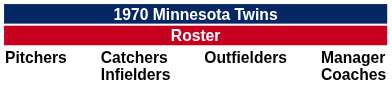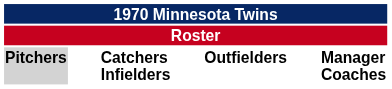(36, 57) no background -> (36, 57) lightgrey background
